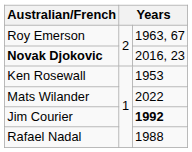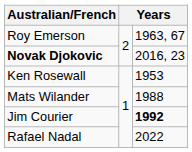(149, 96) 2022 -> (149, 96) 1988
(149, 137) 1988 -> (149, 137) 2022
